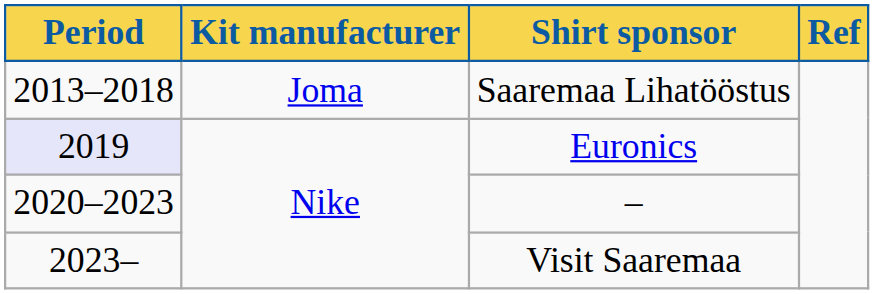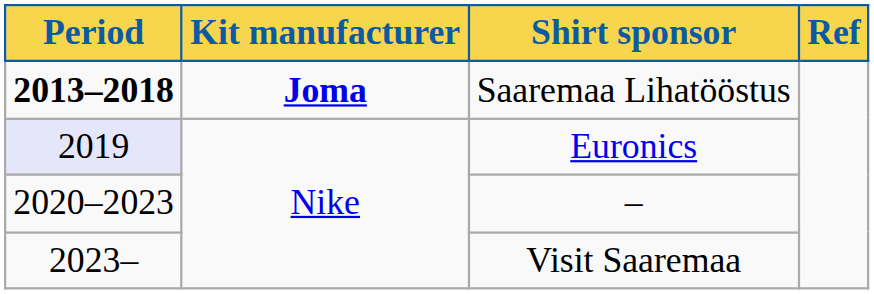(94, 89) normal -> (94, 89) bold
(325, 89) normal -> (325, 89) bold
